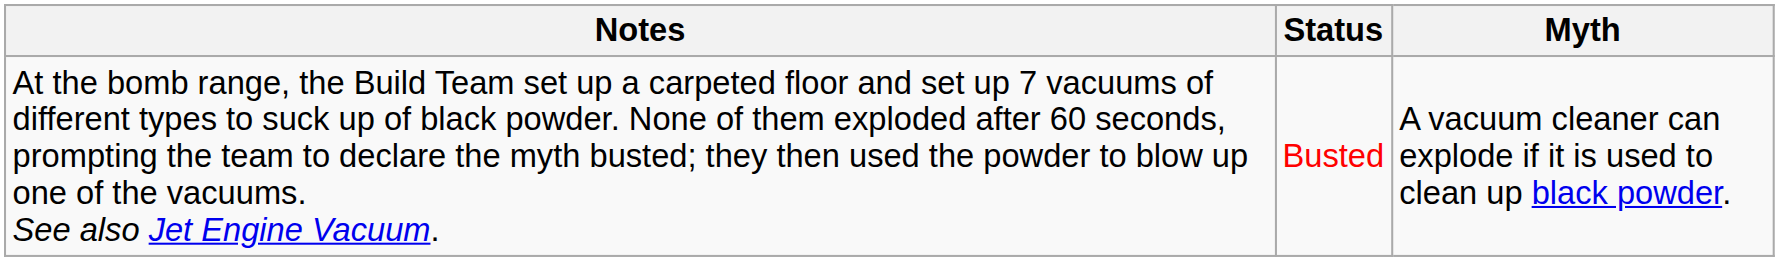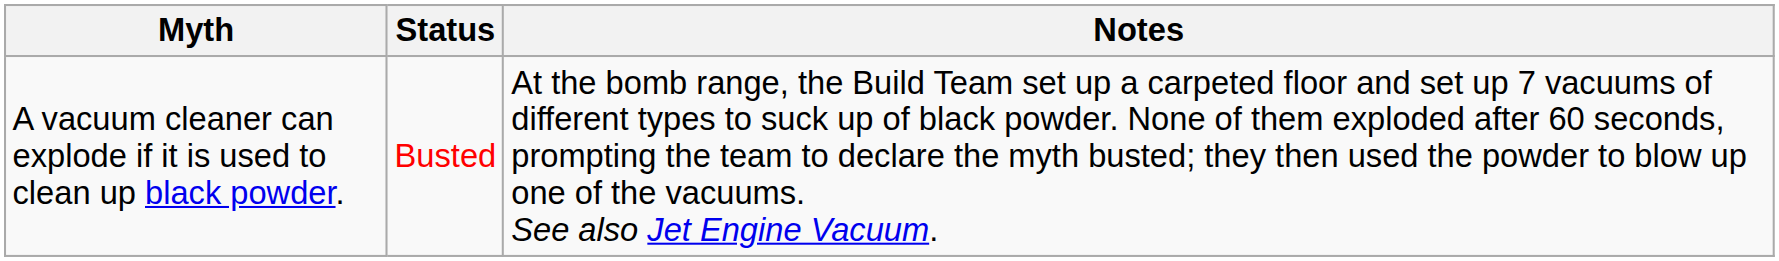columns swapped: (1583, 30) <-> (640, 30)
